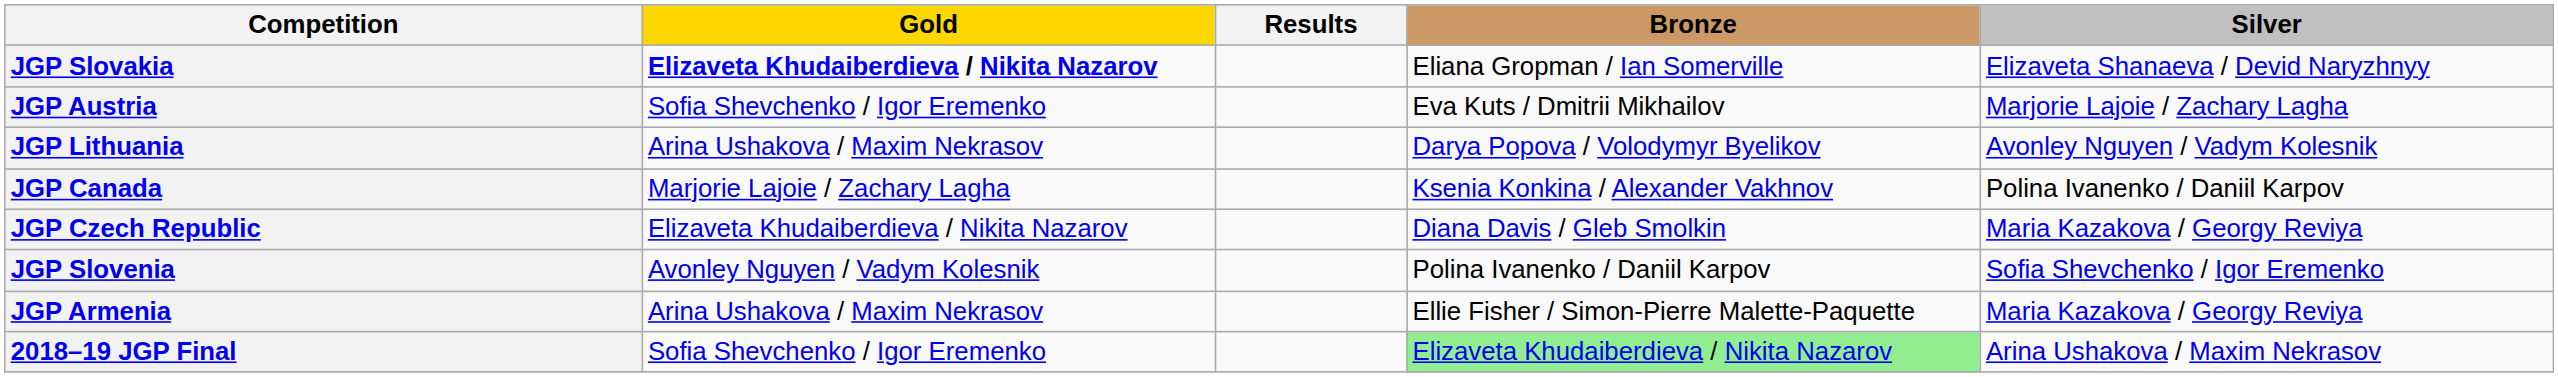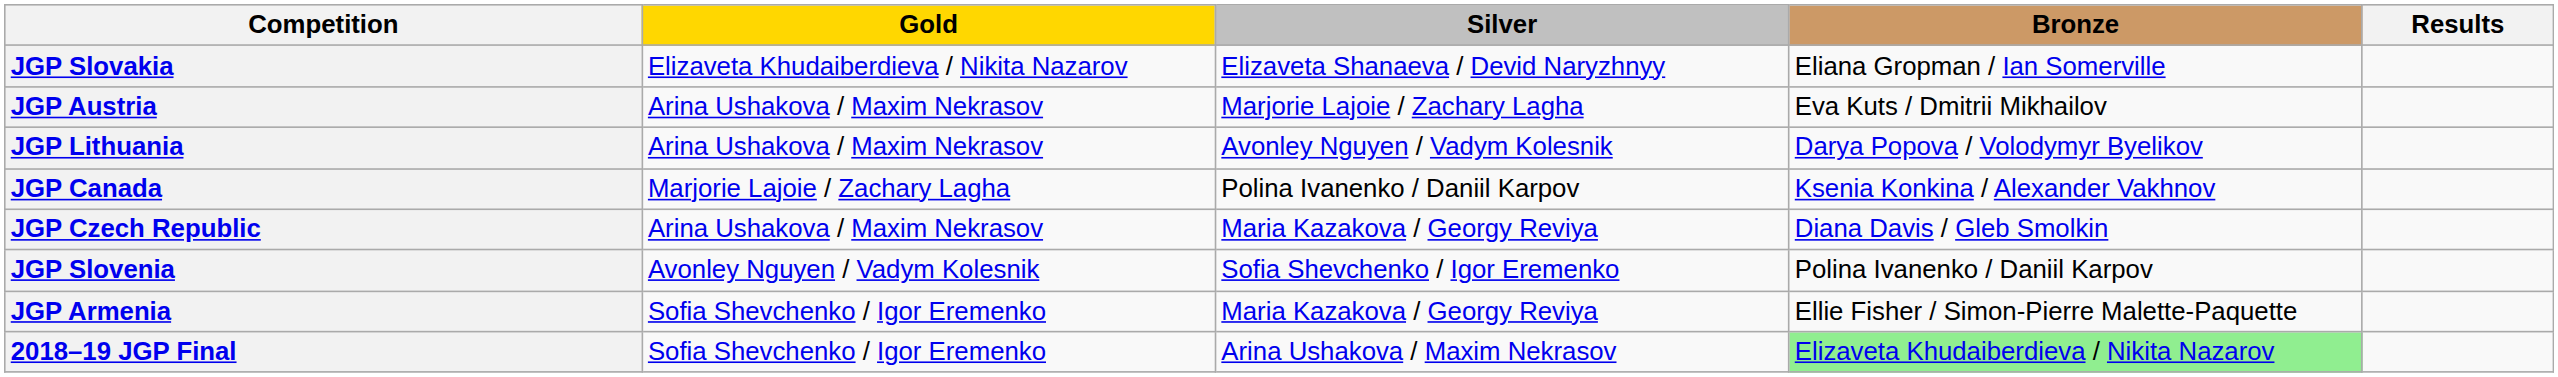columns swapped: (2267, 24) <-> (1311, 24)
(903, 65) bold -> (888, 65) normal
(847, 106) Sofia Shevchenko / Igor Eremenko -> (845, 106) Arina Ushakova / Maxim Nekrasov
(888, 229) Elizaveta Khudaiberdieva / Nikita Nazarov -> (845, 229) Arina Ushakova / Maxim Nekrasov
(845, 310) Arina Ushakova / Maxim Nekrasov -> (847, 310) Sofia Shevchenko / Igor Eremenko
